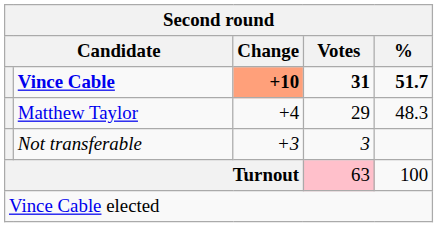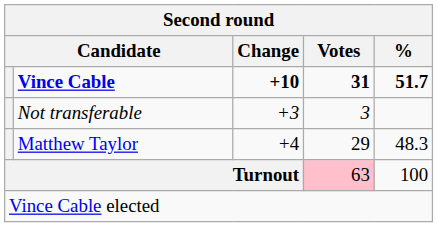(284, 82) lightsalmon background -> (284, 82) no background
rows swapped: (78, 113) <-> (80, 144)
